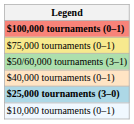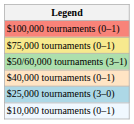(66, 28) bold -> (63, 28) normal
(63, 94) bold -> (61, 94) normal
